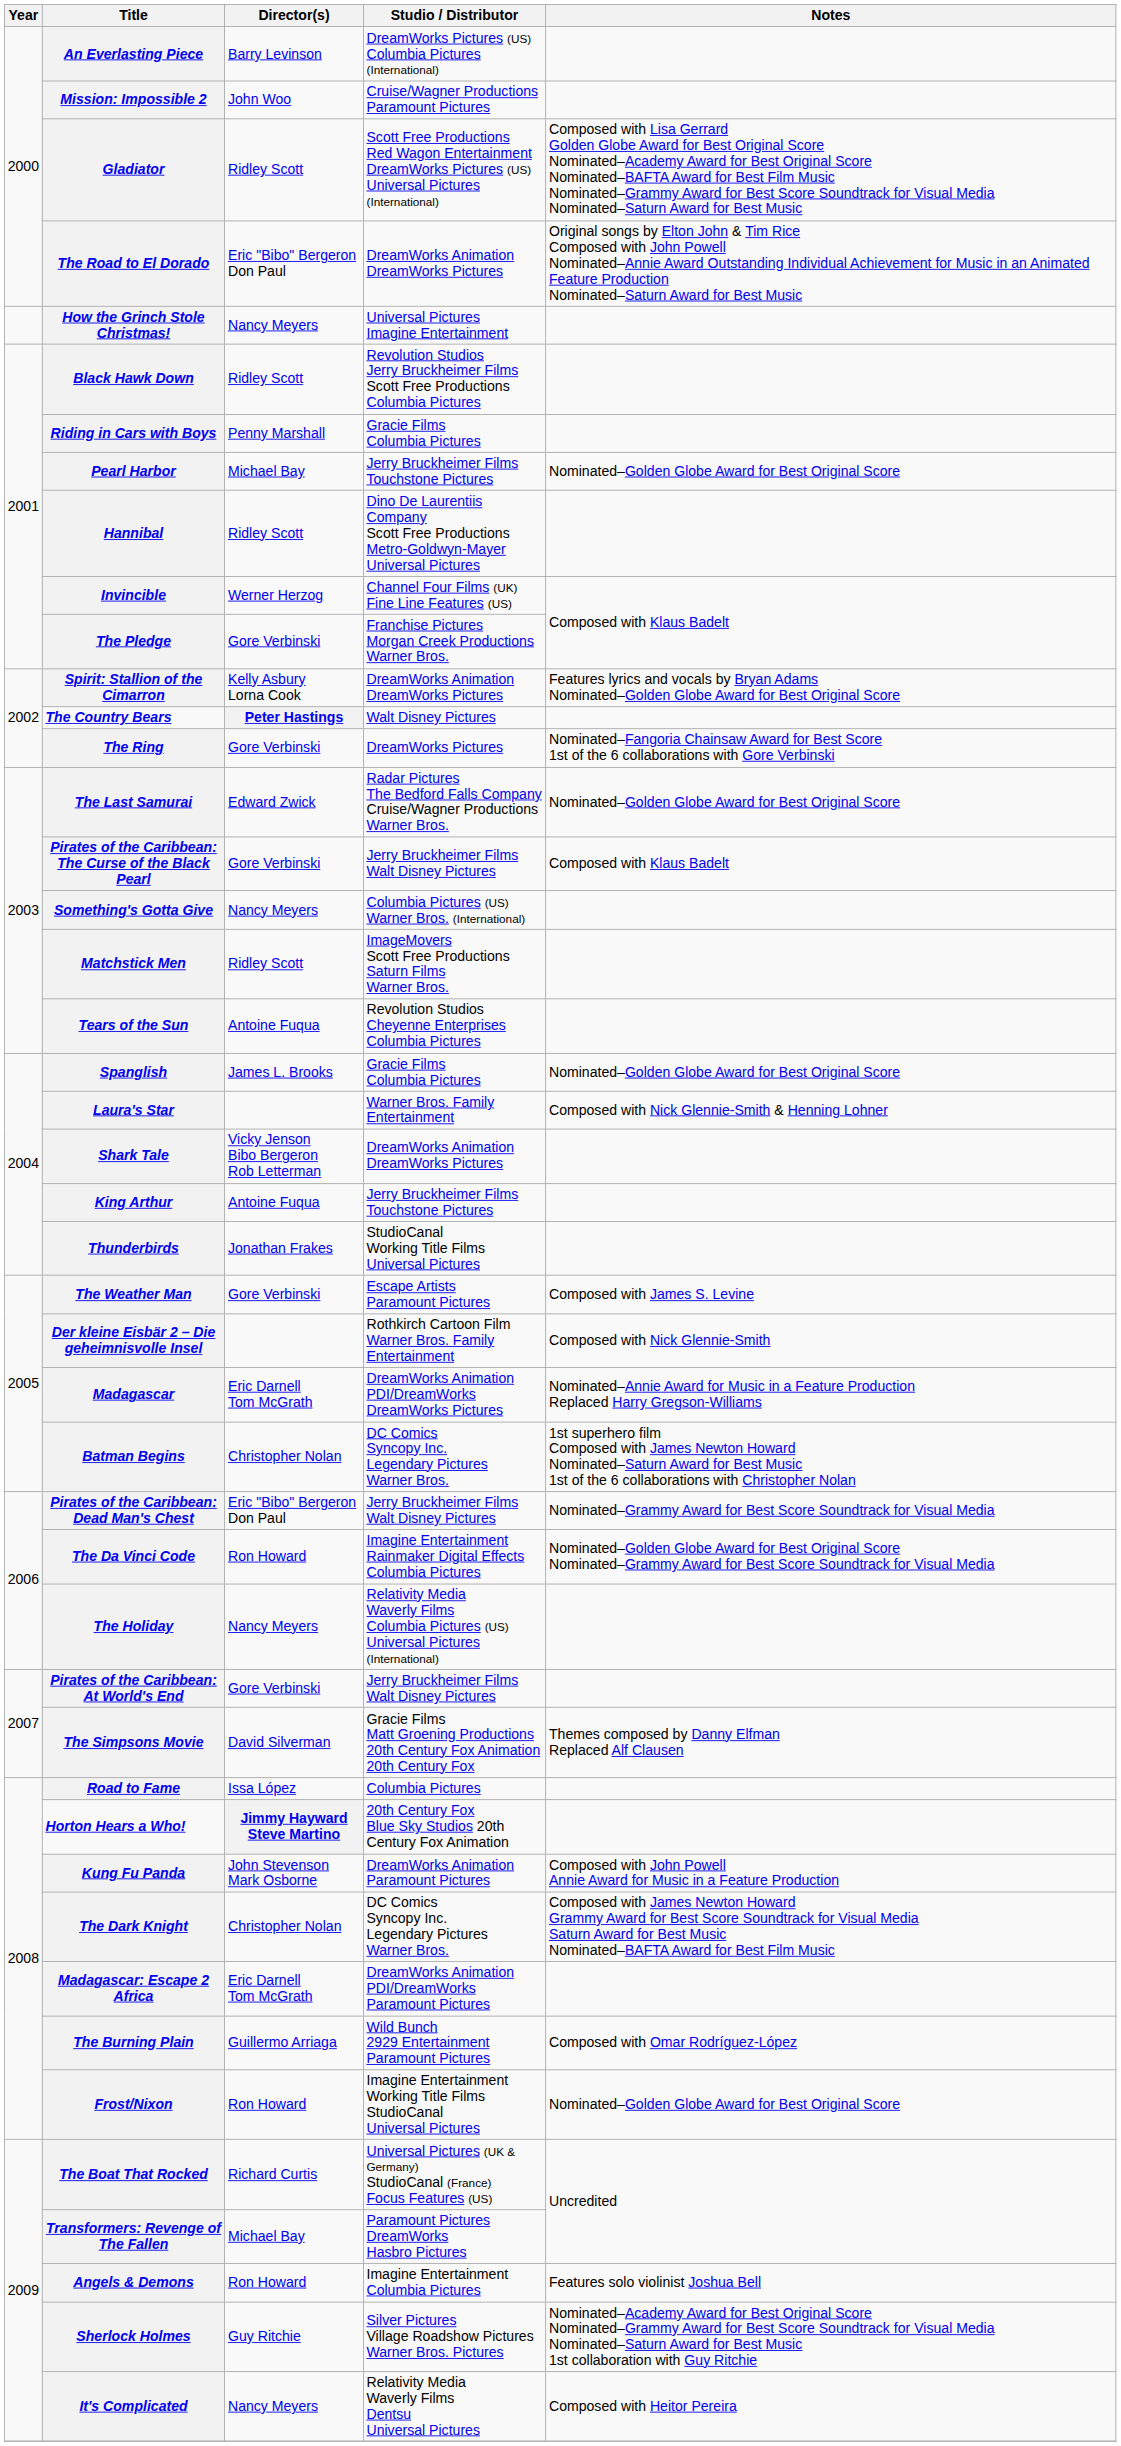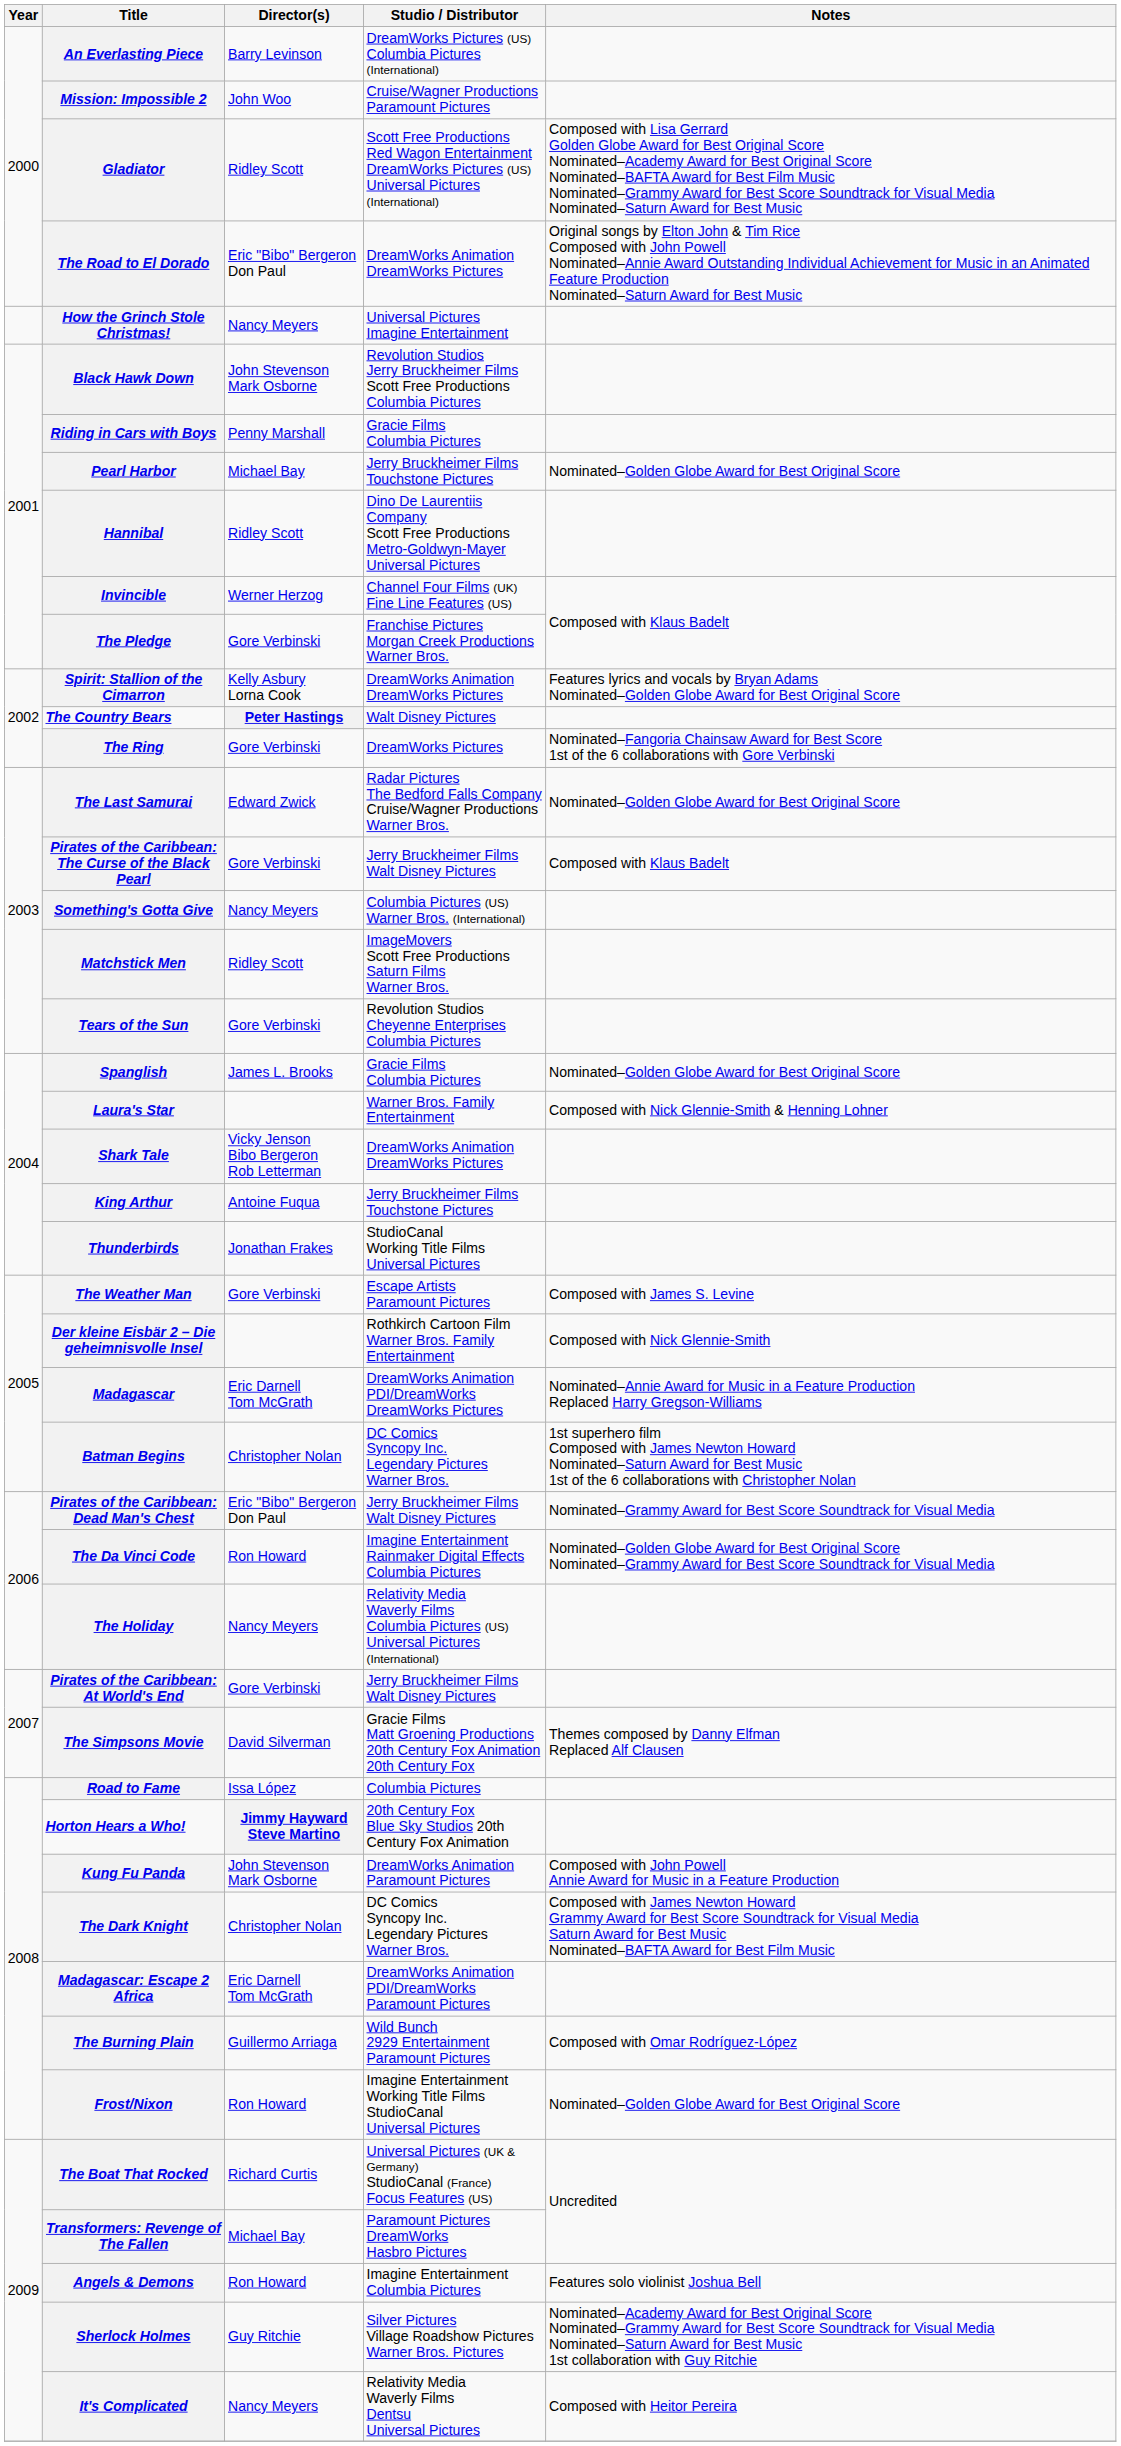(266, 379) Ridley Scott -> (278, 379) John Stevenson Mark Osborne
(274, 1026) Antoine Fuqua -> (274, 1026) Gore Verbinski
